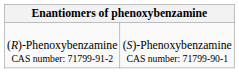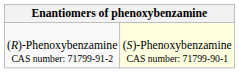(177, 51) no background -> (177, 51) lightyellow background
